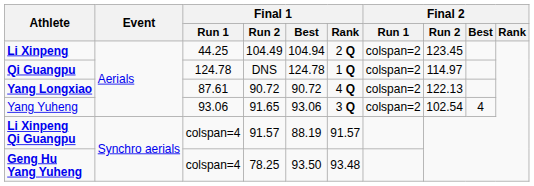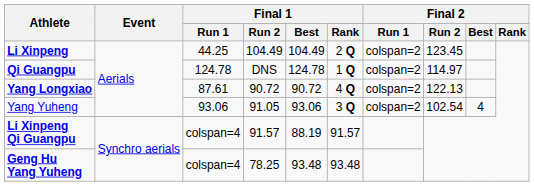(306, 51) 104.94 -> (306, 51) 104.49
(264, 108) 91.65 -> (264, 108) 91.05
(306, 165) 93.50 -> (306, 165) 93.48
